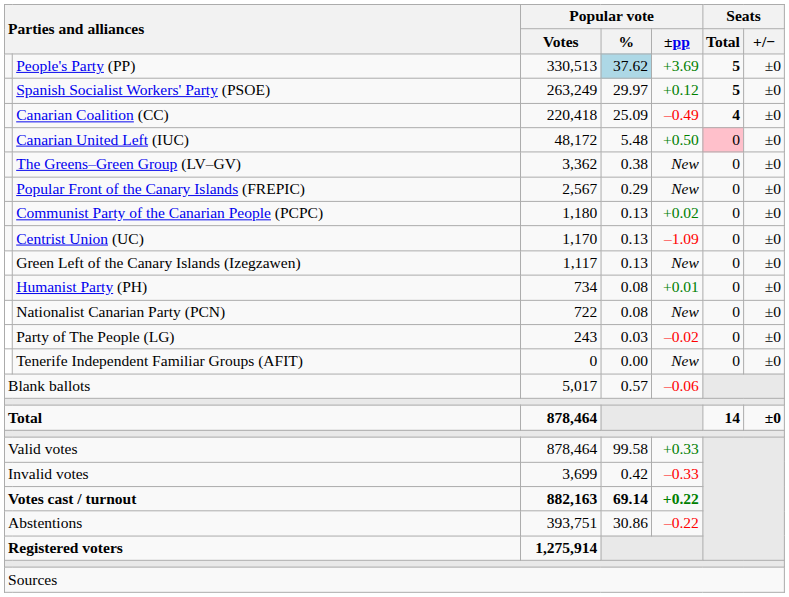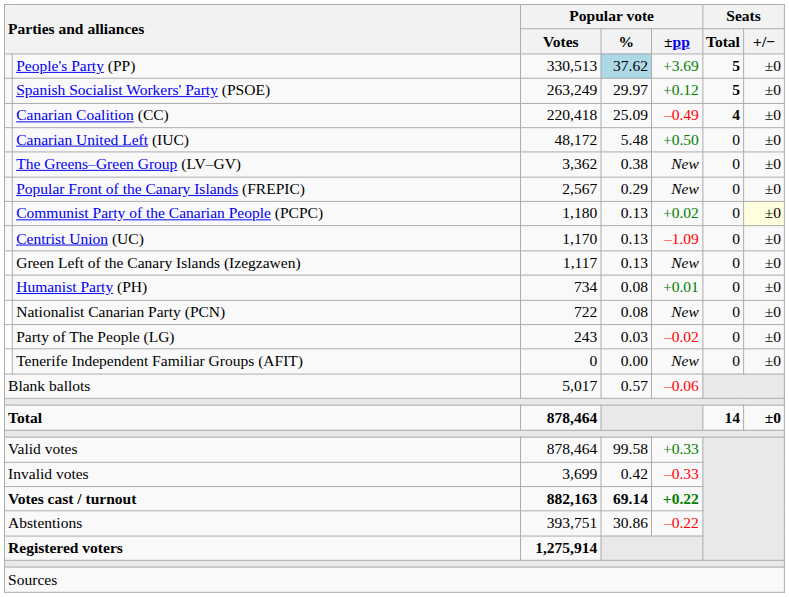(736, 139) pink background -> (736, 139) no background
(773, 213) no background -> (773, 213) lightyellow background
